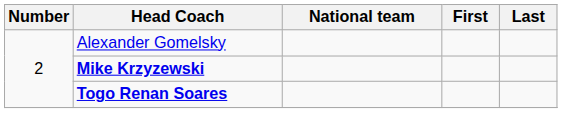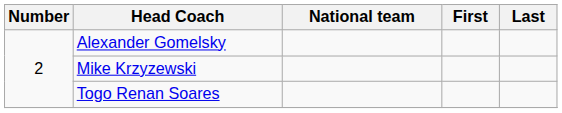(141, 68) bold -> (136, 68) normal
(152, 94) bold -> (148, 94) normal
